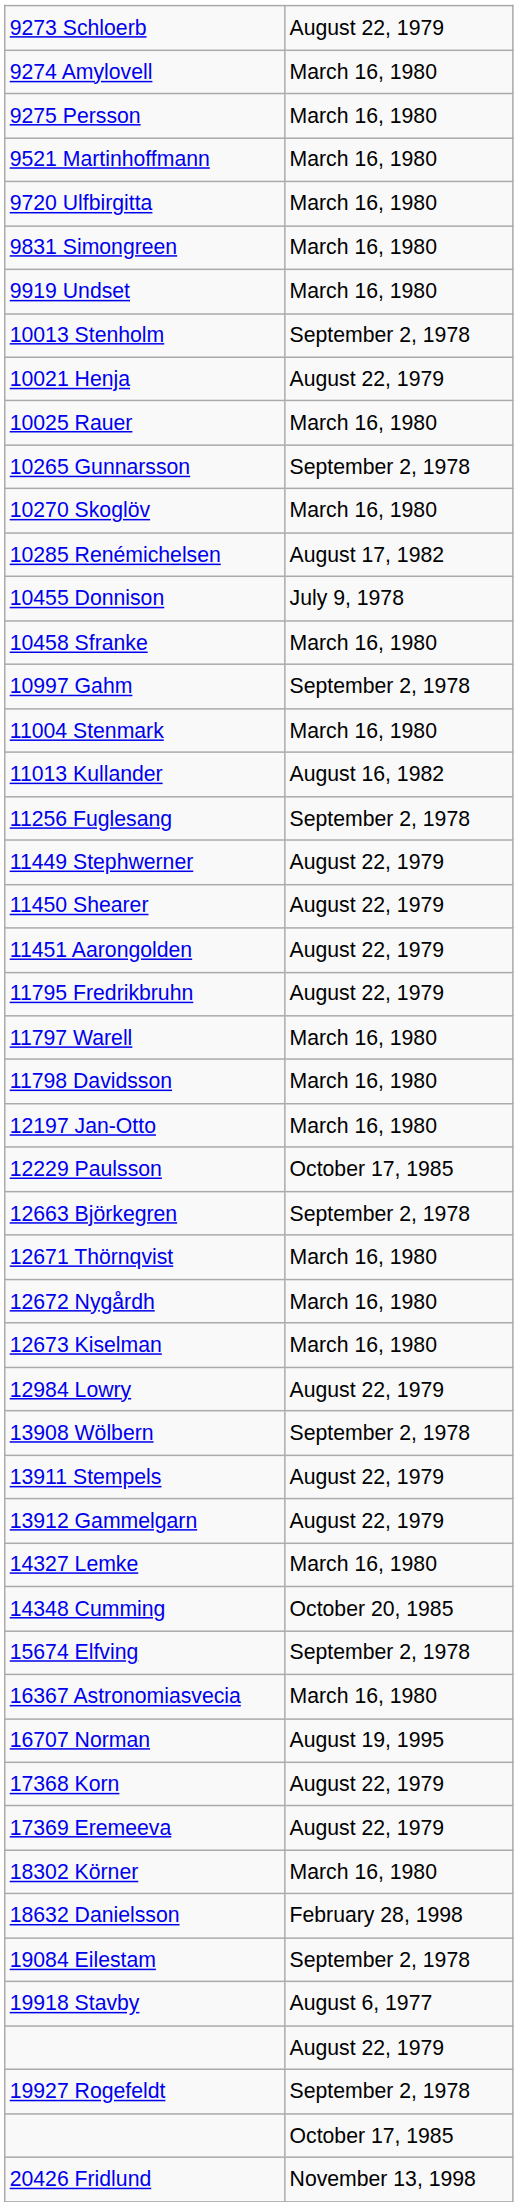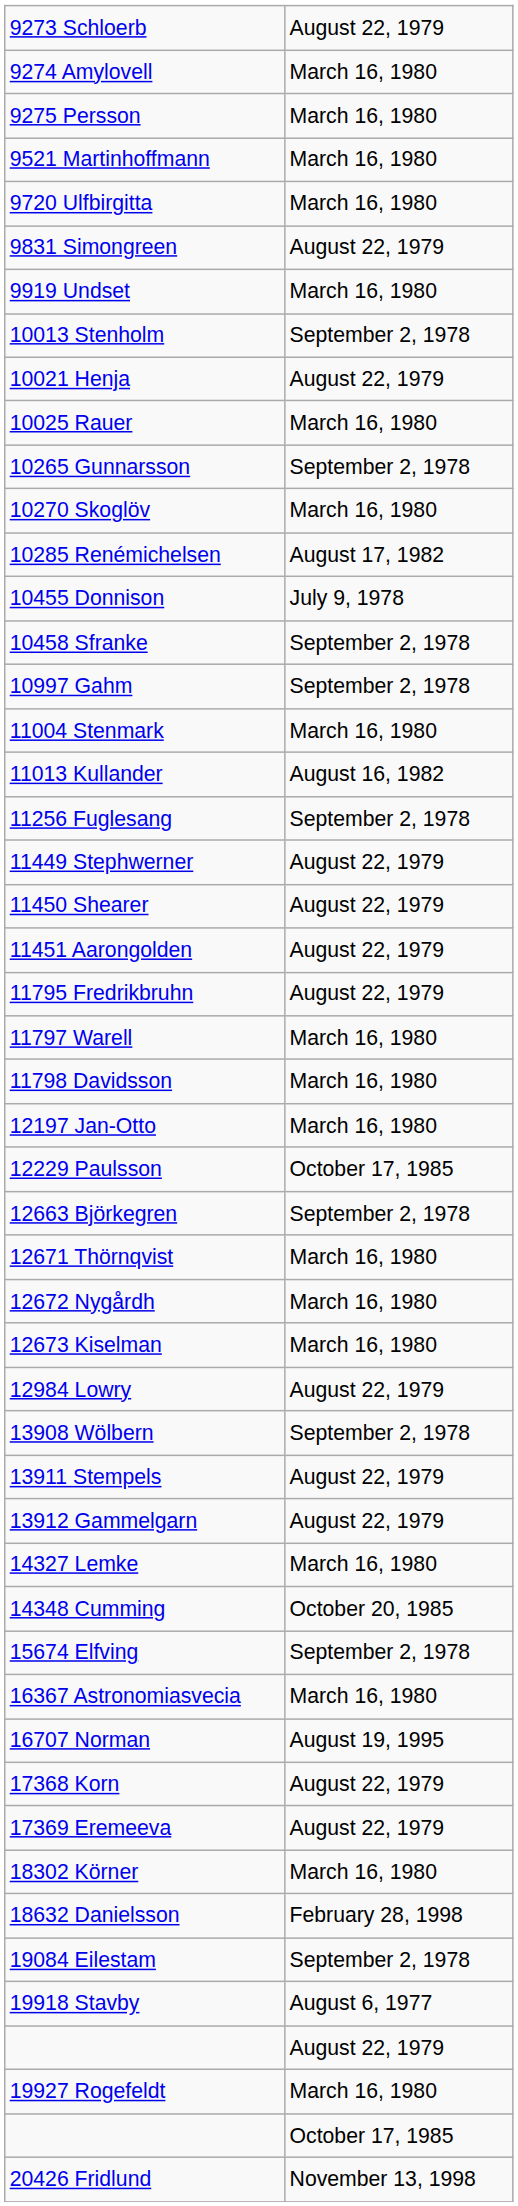(363, 247) March 16, 1980 -> (367, 247) August 22, 1979
(363, 642) March 16, 1980 -> (380, 642) September 2, 1978
(380, 2091) September 2, 1978 -> (363, 2091) March 16, 1980
